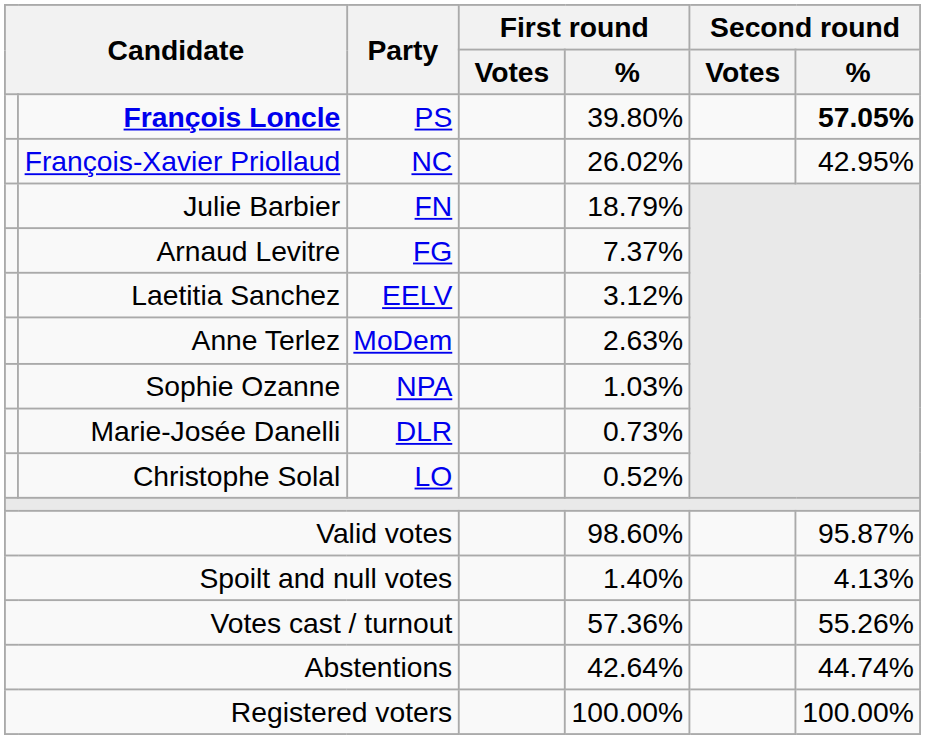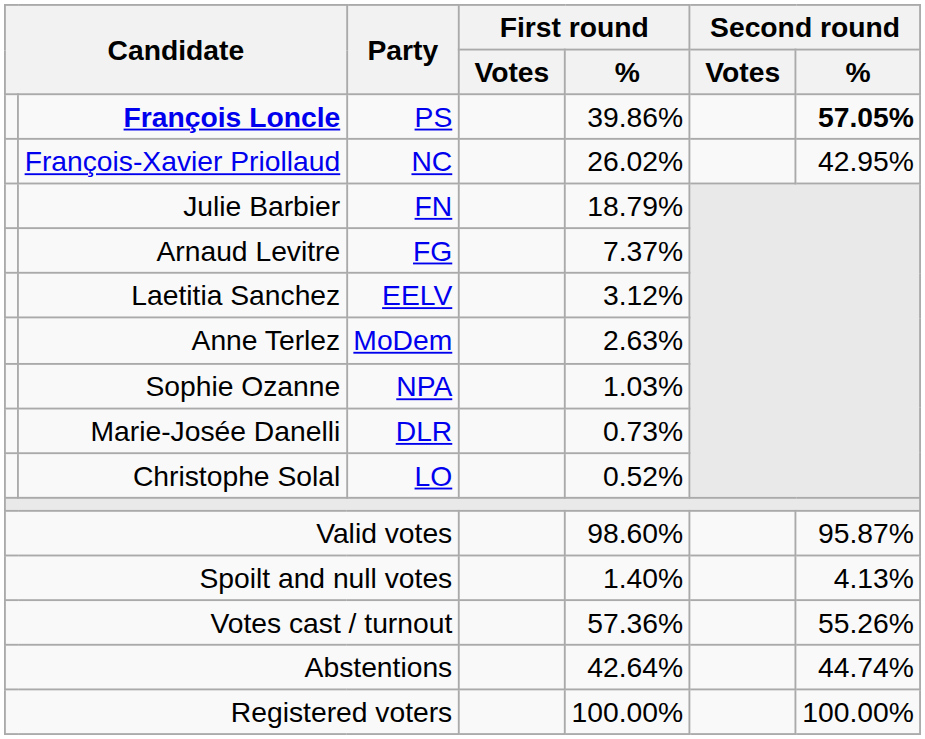(635, 117) 39.80% -> (635, 117) 39.86%
